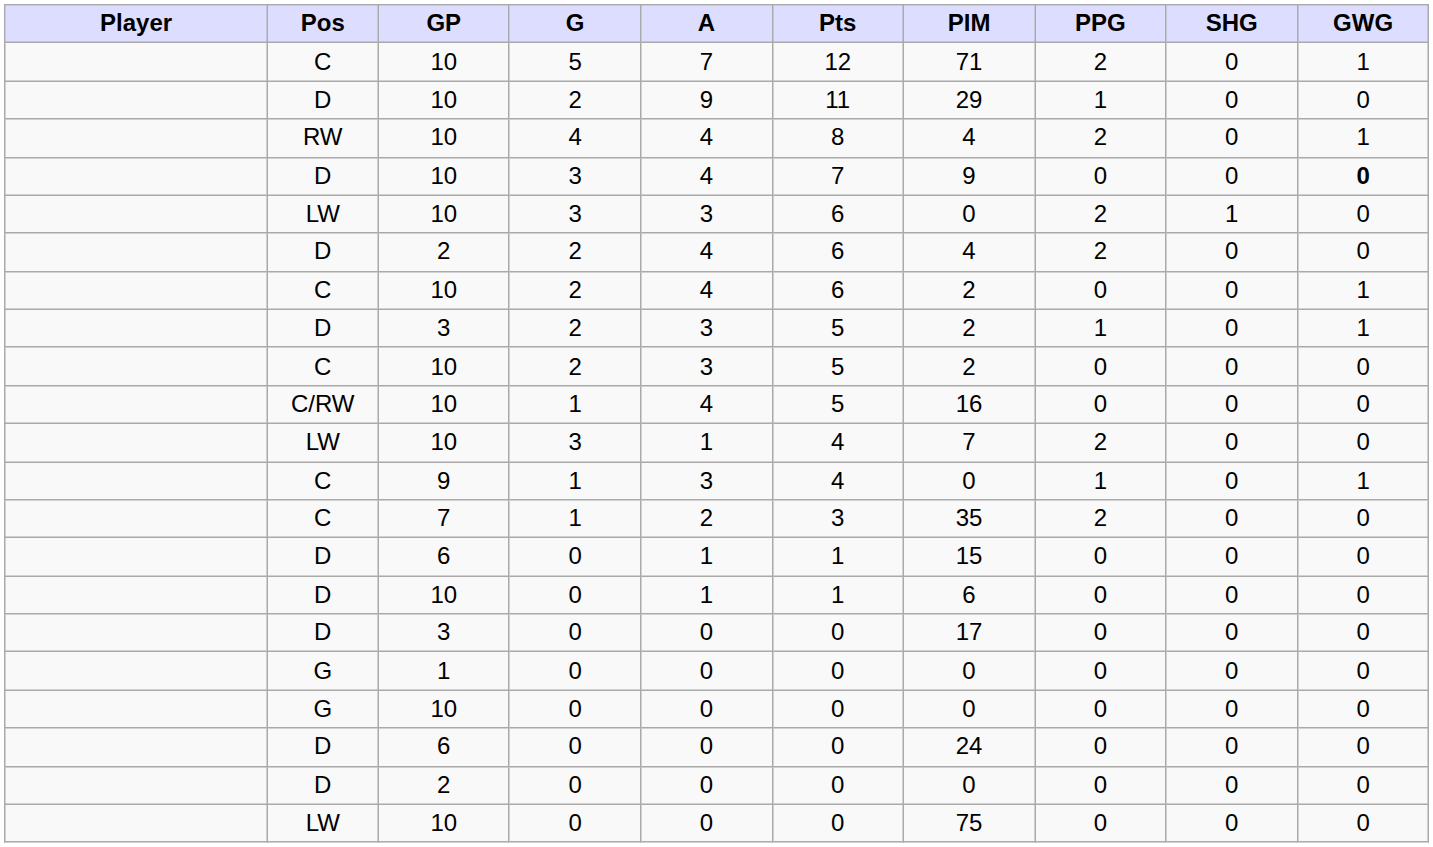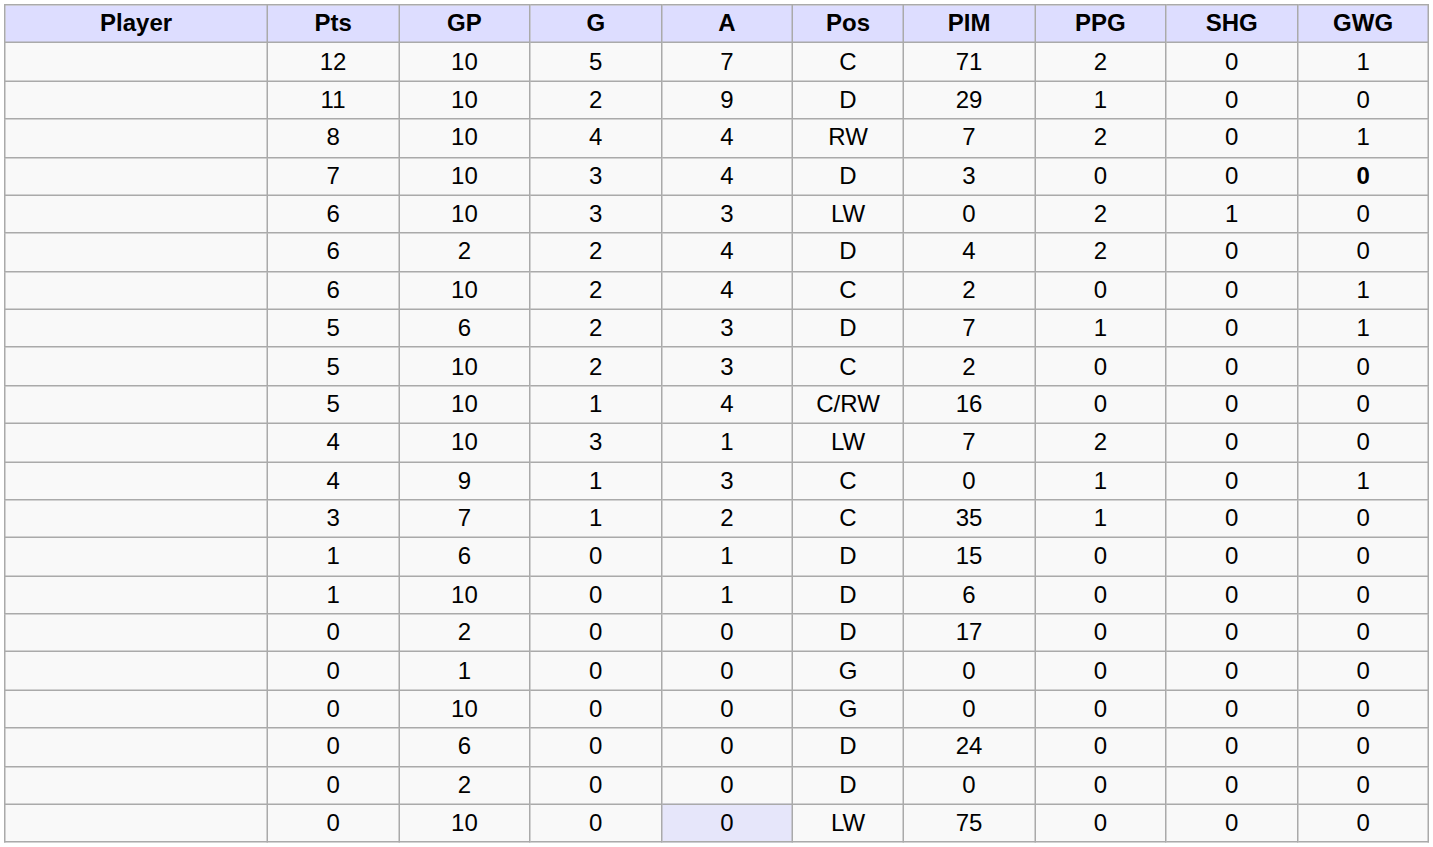columns swapped: (323, 23) <-> (838, 23)
(969, 137) 4 -> (969, 137) 7
(969, 175) 9 -> (969, 175) 3
(444, 328) 3 -> (464, 328) 6
(969, 328) 2 -> (969, 328) 7
(1100, 518) 2 -> (1100, 518) 1
(444, 632) 3 -> (464, 632) 2
(706, 822) no background -> (727, 822) lavender background
